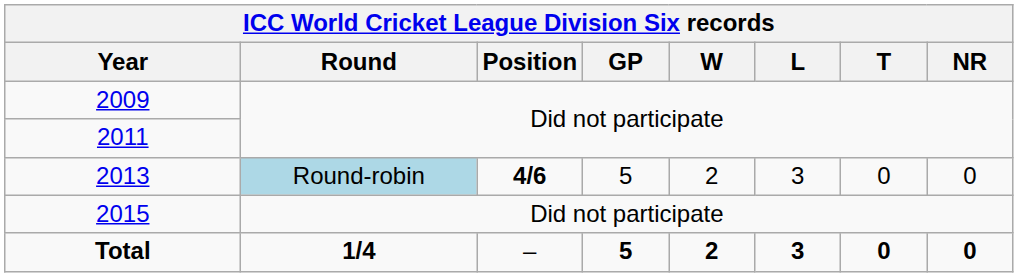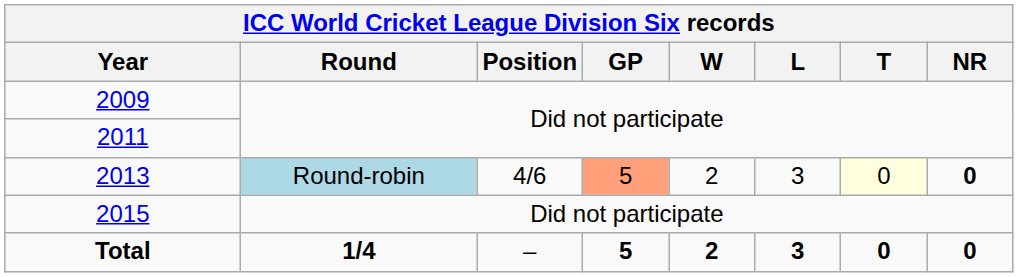(530, 175) bold -> (530, 175) normal
(626, 175) no background -> (626, 175) lightsalmon background
(884, 175) no background -> (884, 175) lightyellow background
(970, 175) normal -> (970, 175) bold
